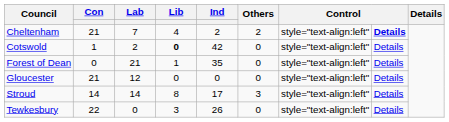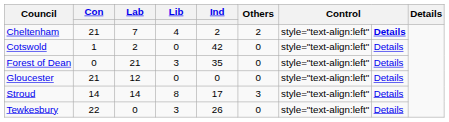(176, 47) bold -> (176, 47) normal
(176, 63) 1 -> (176, 63) 3
